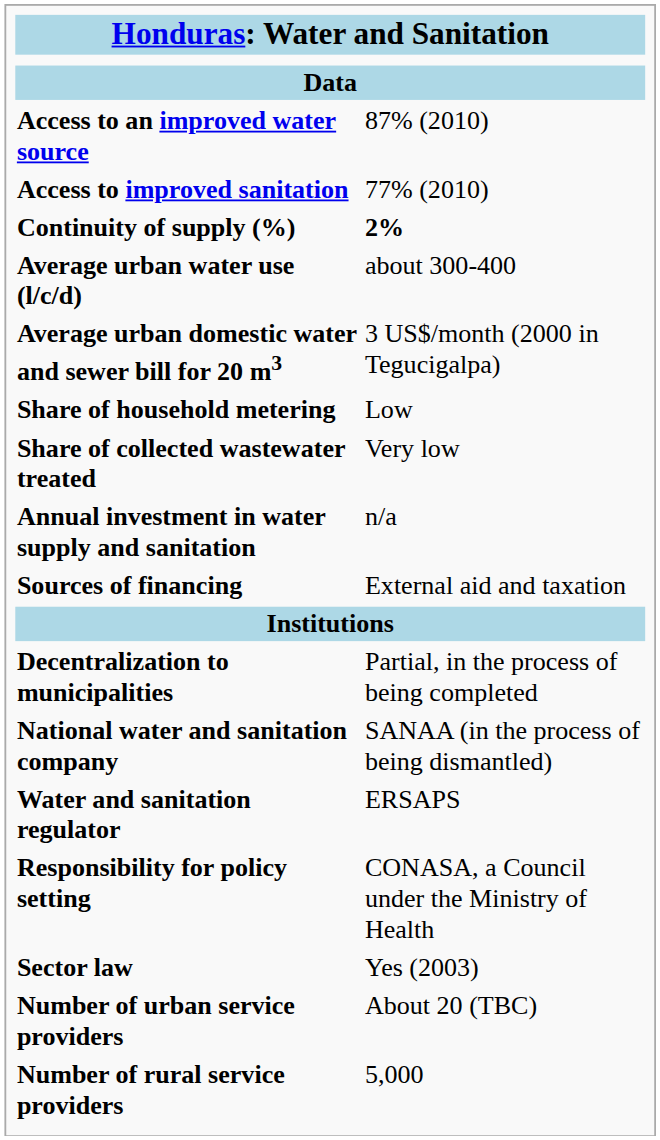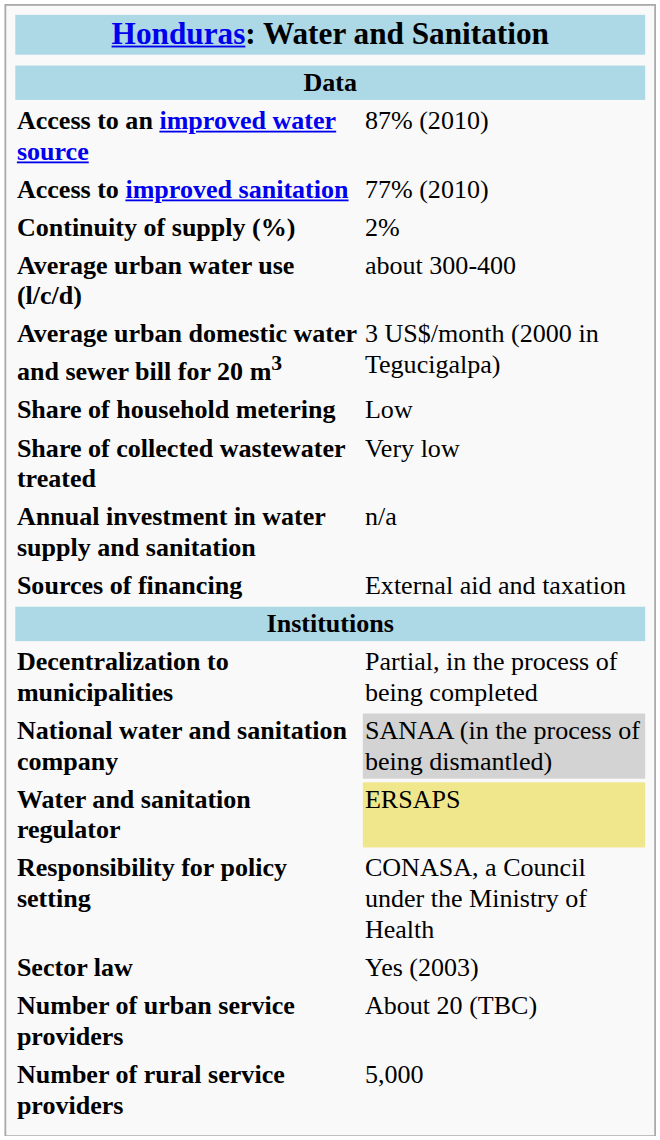(384, 226) bold -> (382, 226) normal
(502, 745) no background -> (502, 745) lightgrey background
(413, 798) no background -> (413, 798) khaki background
